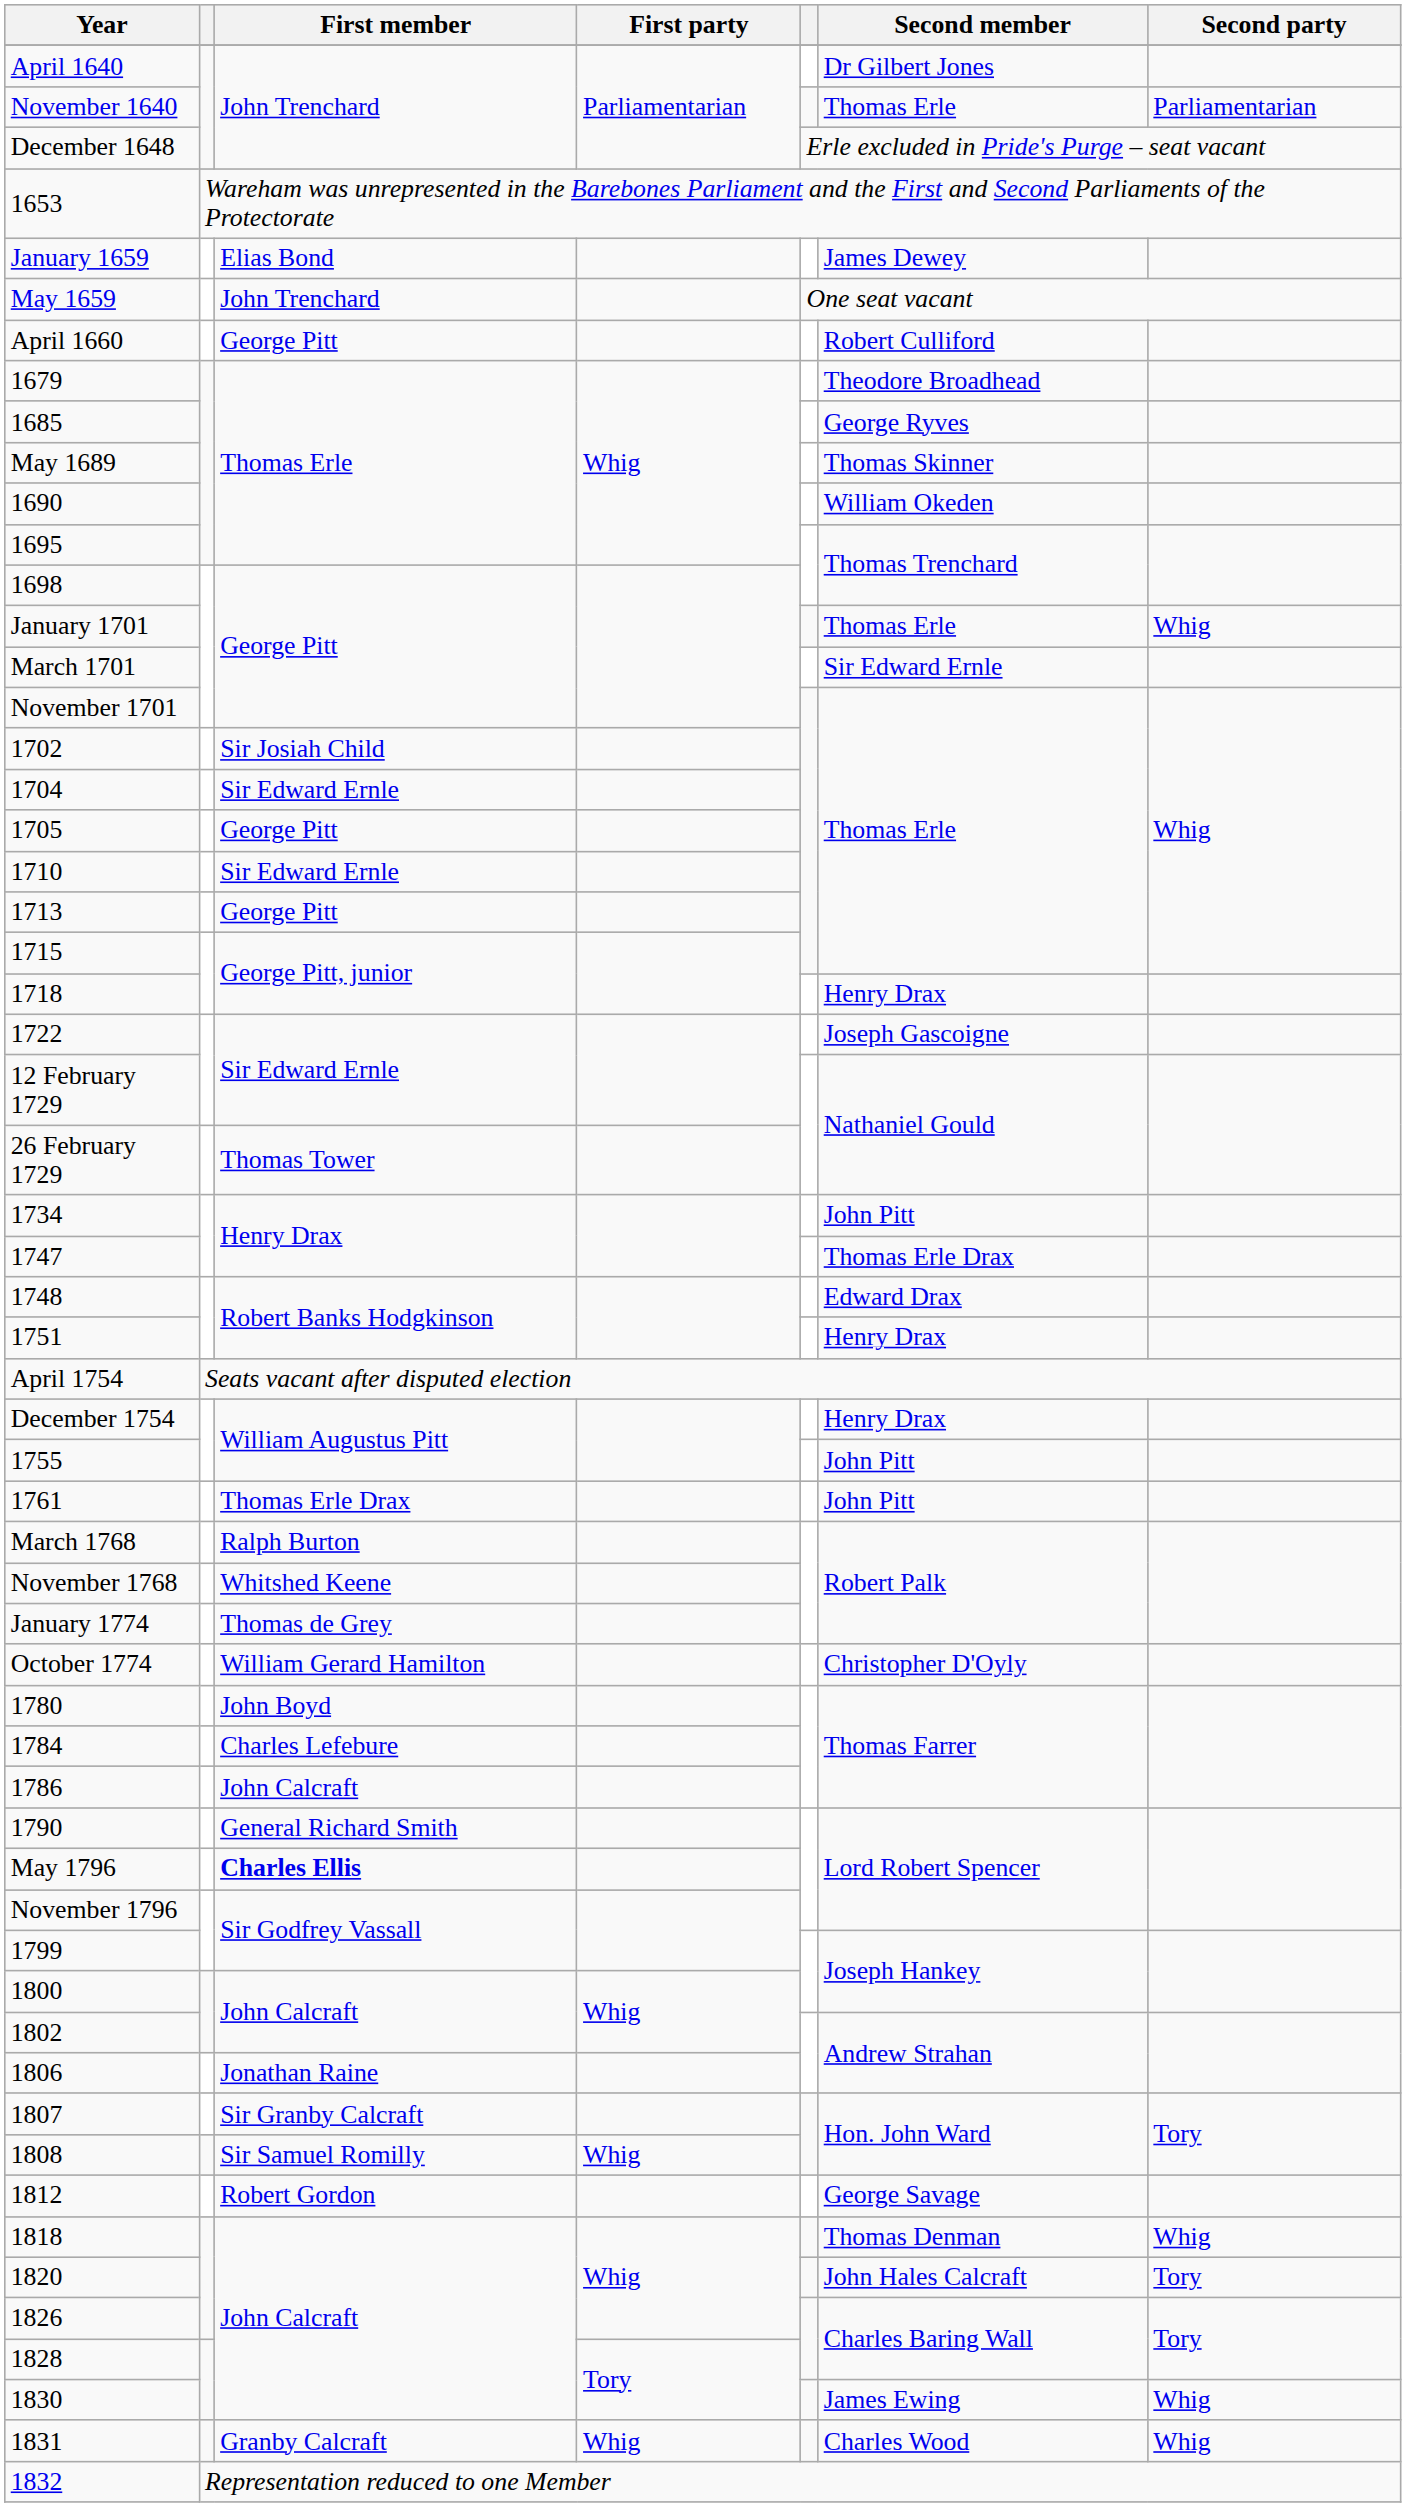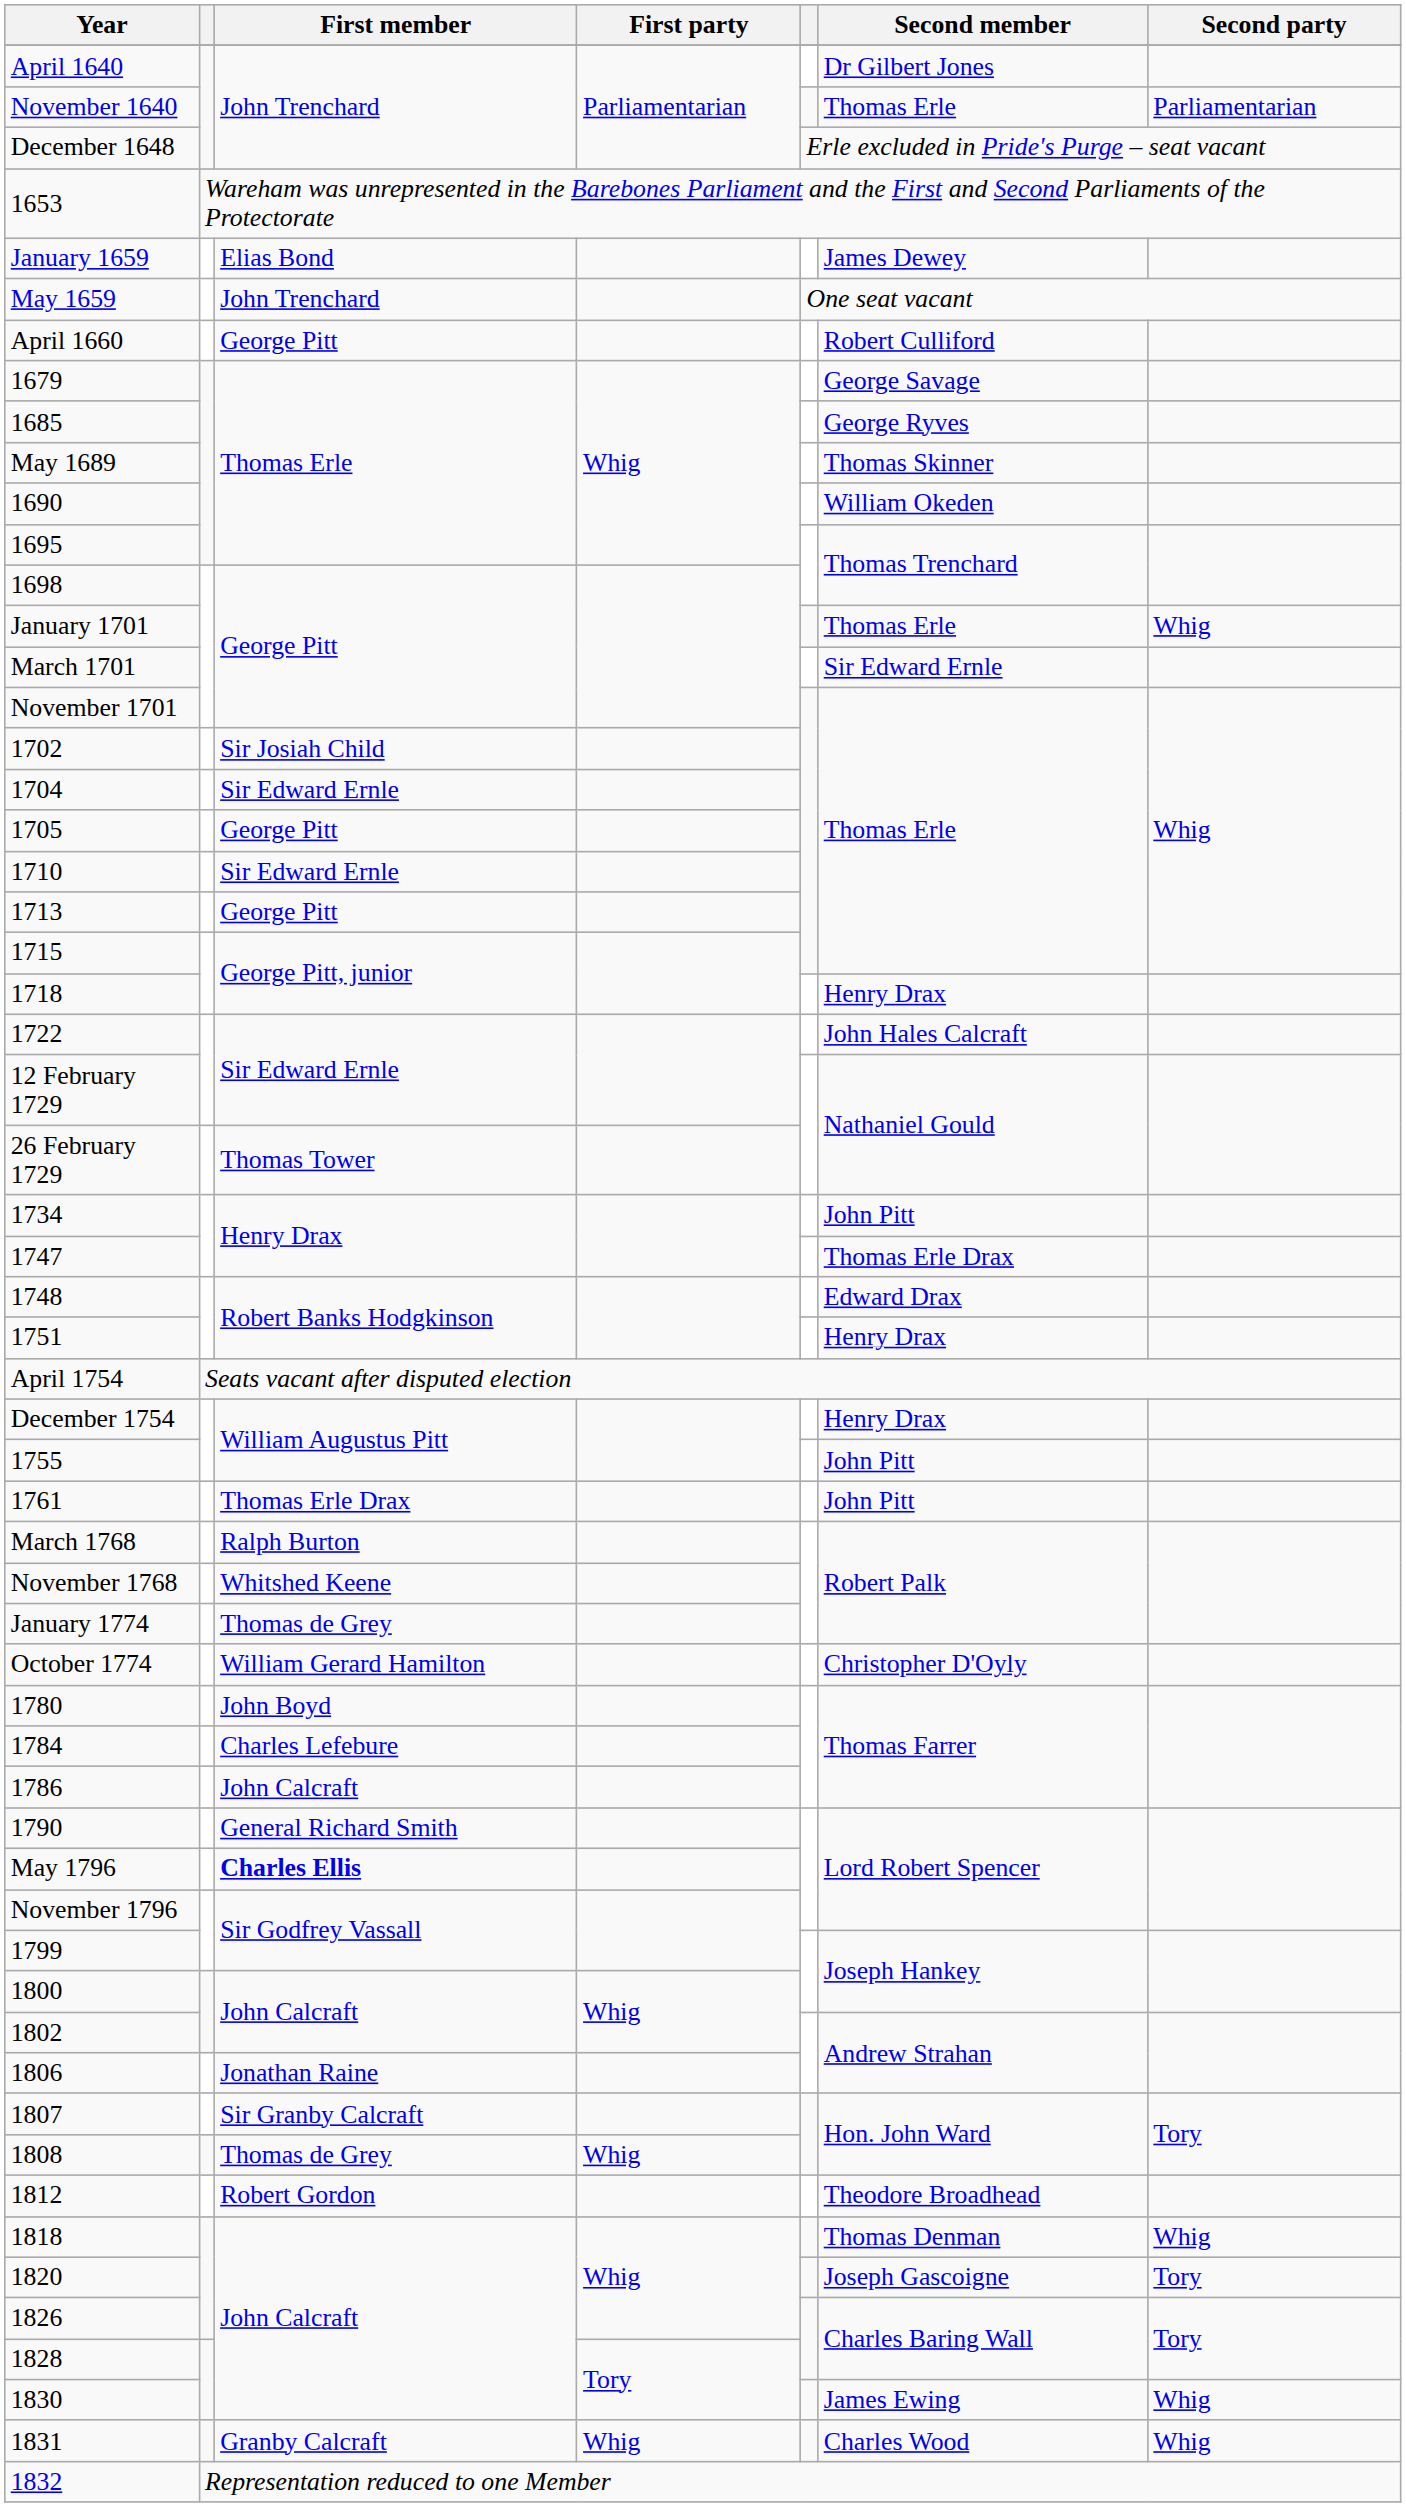(932, 380) Theodore Broadhead -> (902, 380) George Savage
(916, 1034) Joseph Gascoigne -> (925, 1034) John Hales Calcraft
(322, 2154) Sir Samuel Romilly -> (306, 2154) Thomas de Grey
(902, 2195) George Savage -> (932, 2195) Theodore Broadhead
(925, 2277) John Hales Calcraft -> (916, 2277) Joseph Gascoigne
